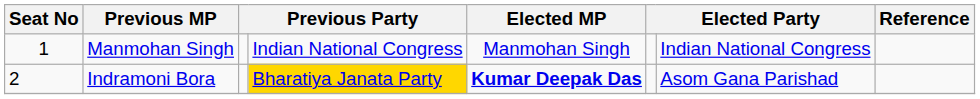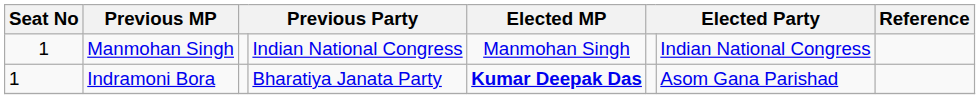(14, 78) 2 -> (14, 78) 1
(347, 78) gold background -> (347, 78) no background
